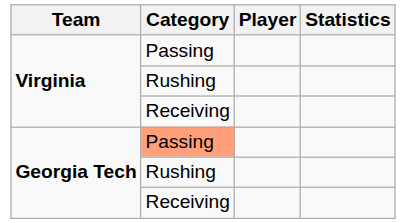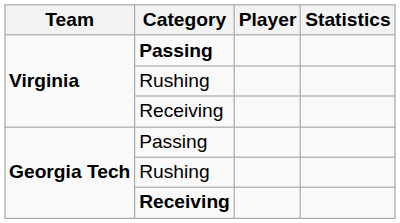(180, 50) normal -> (176, 50) bold
(180, 141) lightsalmon background -> (173, 141) no background
(188, 202) normal -> (184, 202) bold
